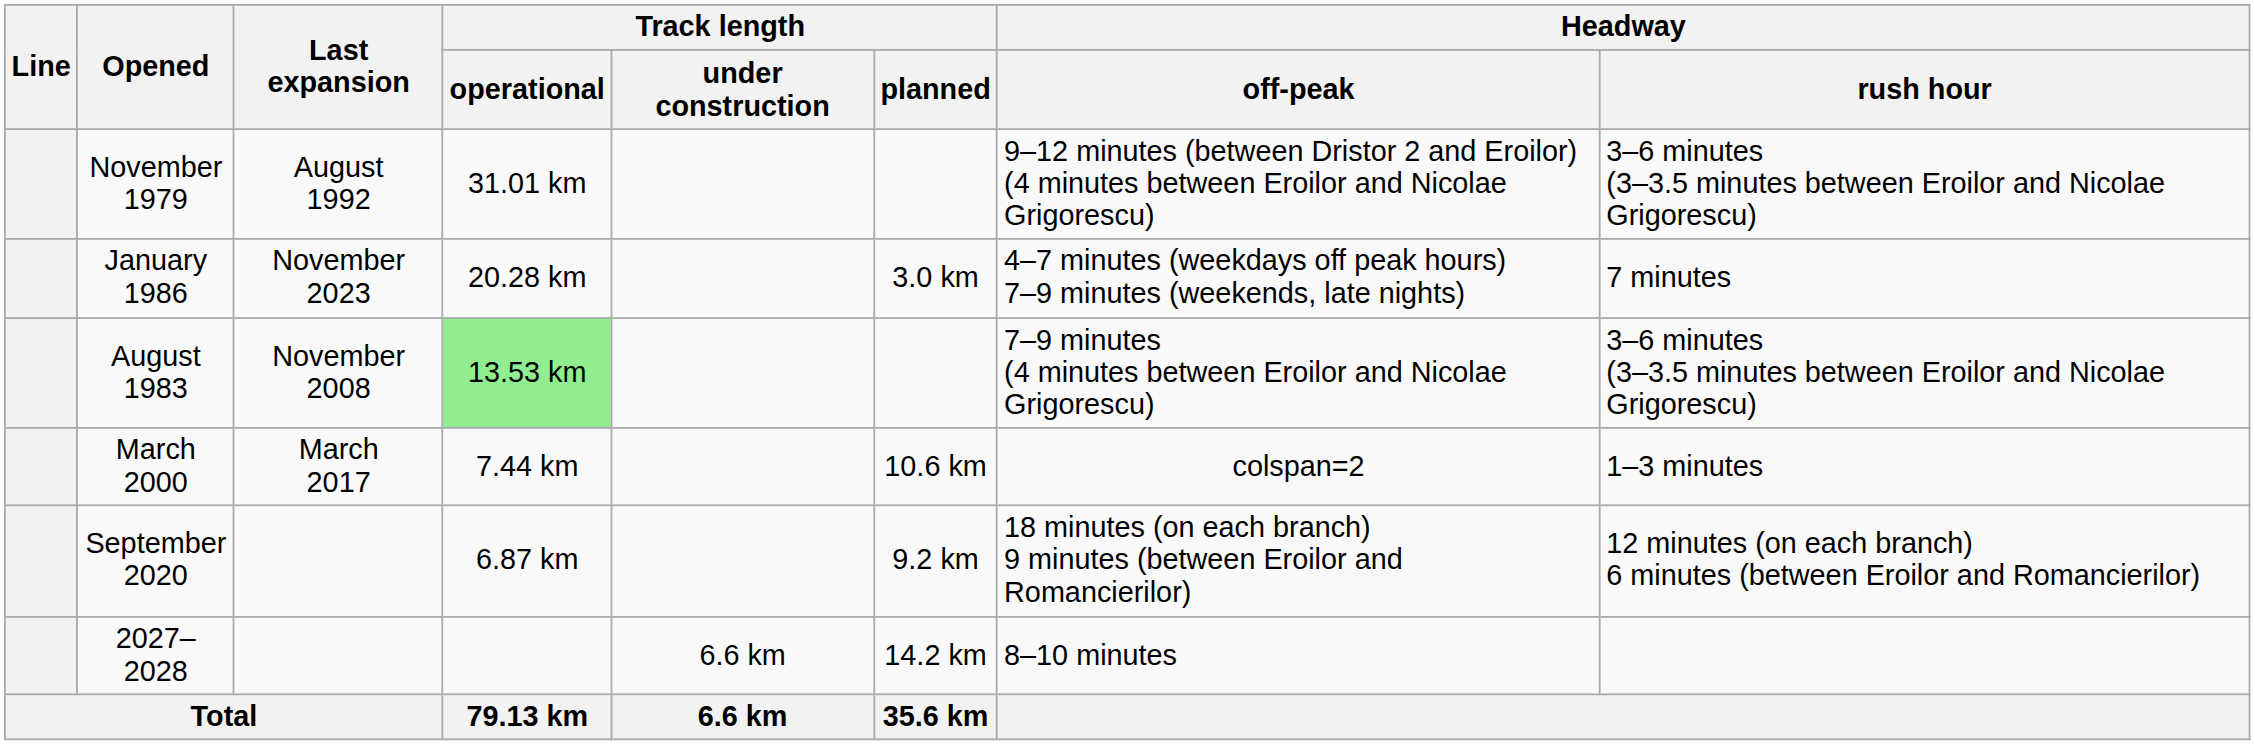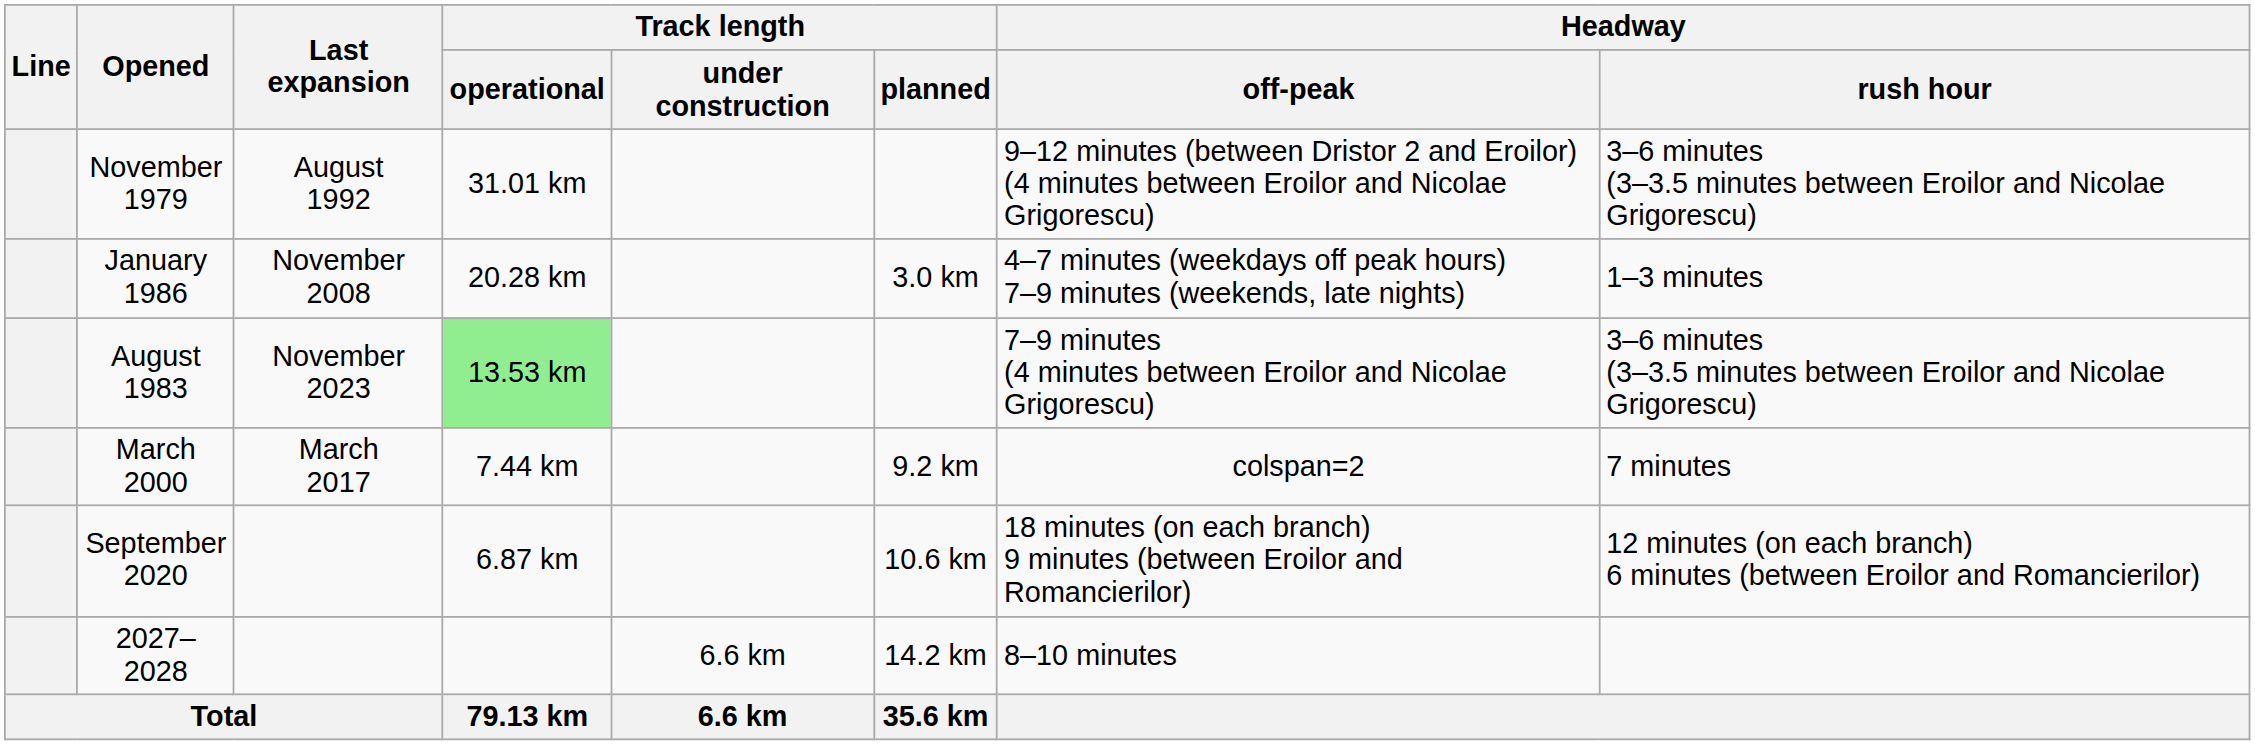(339, 277) November 2023 -> (339, 277) November 2008
(1669, 277) 7 minutes -> (1685, 277) 1–3 minutes
(339, 372) November 2008 -> (339, 372) November 2023
(936, 466) 10.6 km -> (936, 466) 9.2 km
(1685, 466) 1–3 minutes -> (1669, 466) 7 minutes
(936, 560) 9.2 km -> (936, 560) 10.6 km
